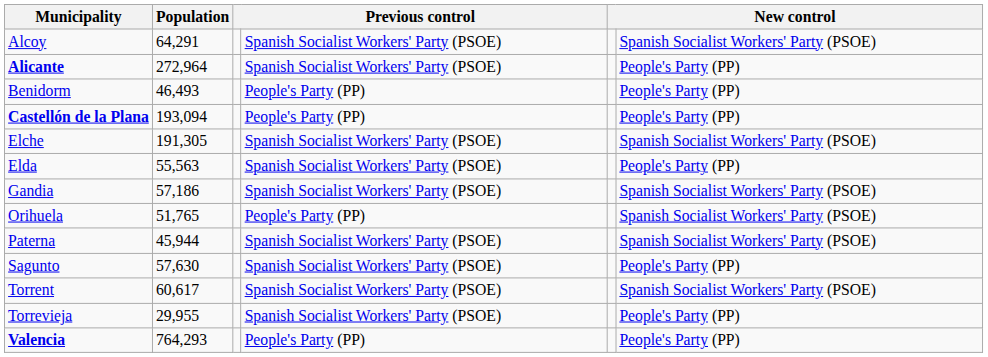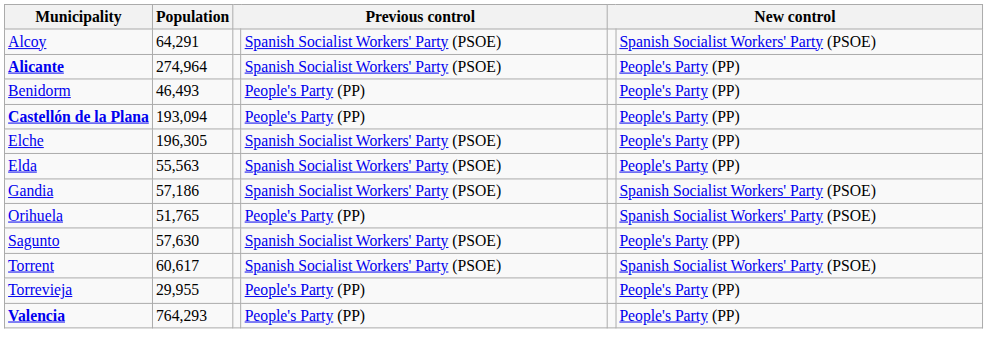(182, 66) 272,964 -> (182, 66) 274,964
(182, 141) 191,305 -> (182, 141) 196,305
(748, 141) Spanish Socialist Workers' Party (PSOE) -> (680, 141) People's Party (PP)
- row: (32, 240)
(373, 315) Spanish Socialist Workers' Party (PSOE) -> (305, 290) People's Party (PP)
